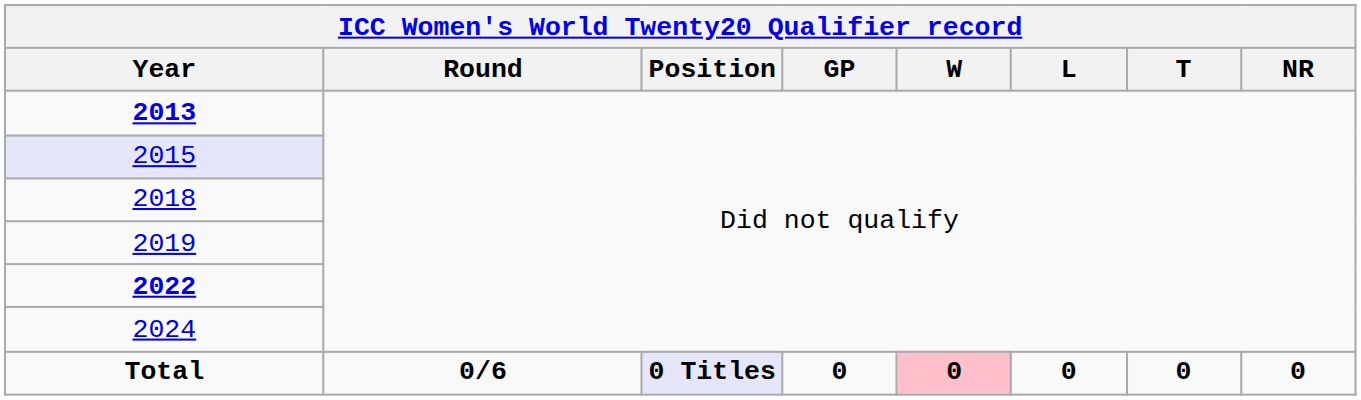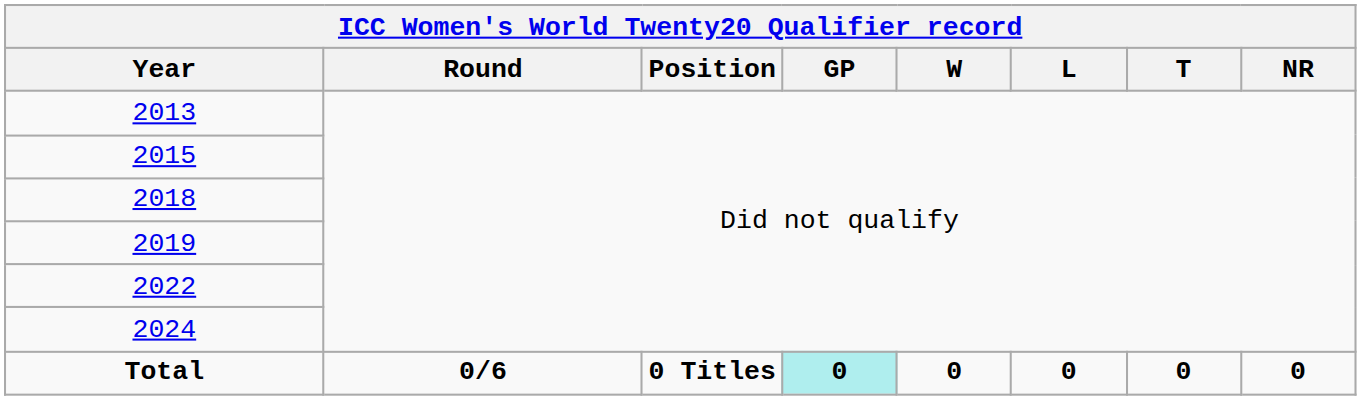(164, 113) bold -> (164, 113) normal
(164, 156) lavender background -> (164, 156) no background
(164, 286) bold -> (164, 286) normal
(712, 372) lavender background -> (712, 372) no background
(840, 372) no background -> (840, 372) paleturquoise background
(954, 372) pink background -> (954, 372) no background
